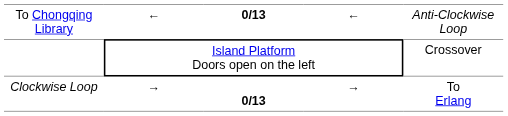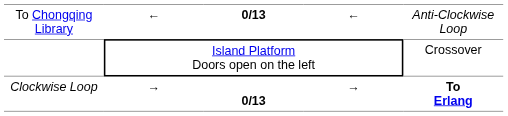(453, 93) normal -> (453, 93) bold
